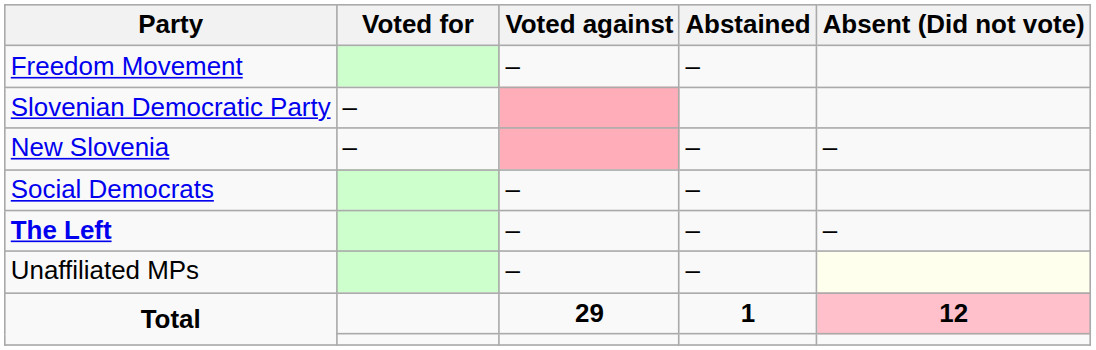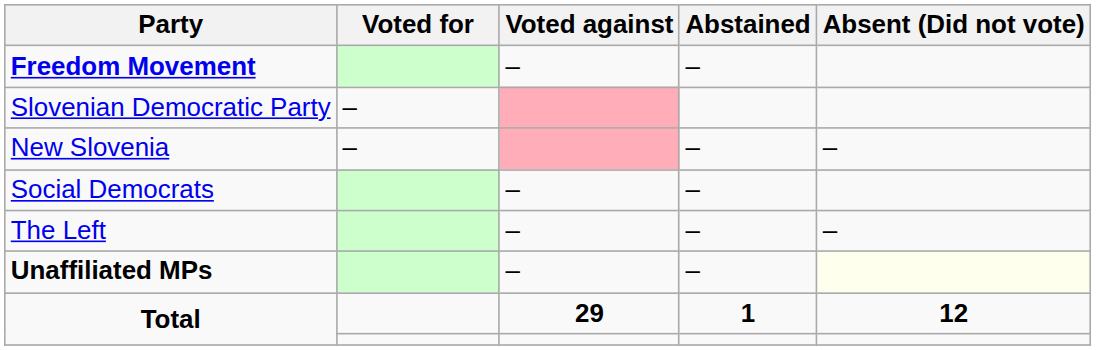(127, 66) normal -> (133, 66) bold
(61, 230) bold -> (58, 230) normal
(105, 271) normal -> (112, 271) bold
(954, 312) pink background -> (954, 312) no background
